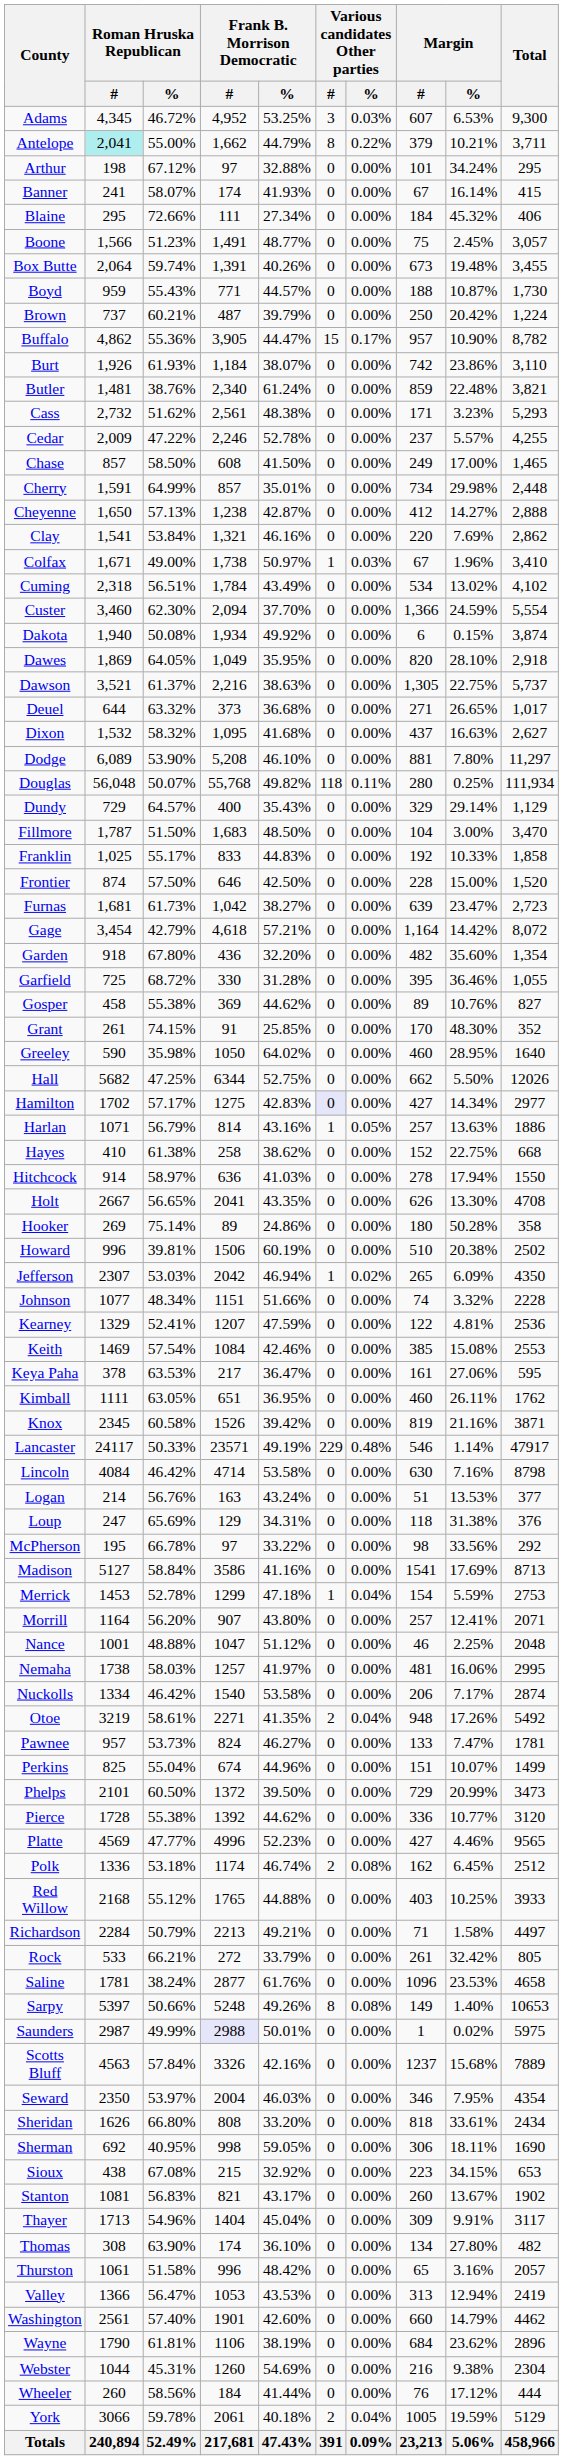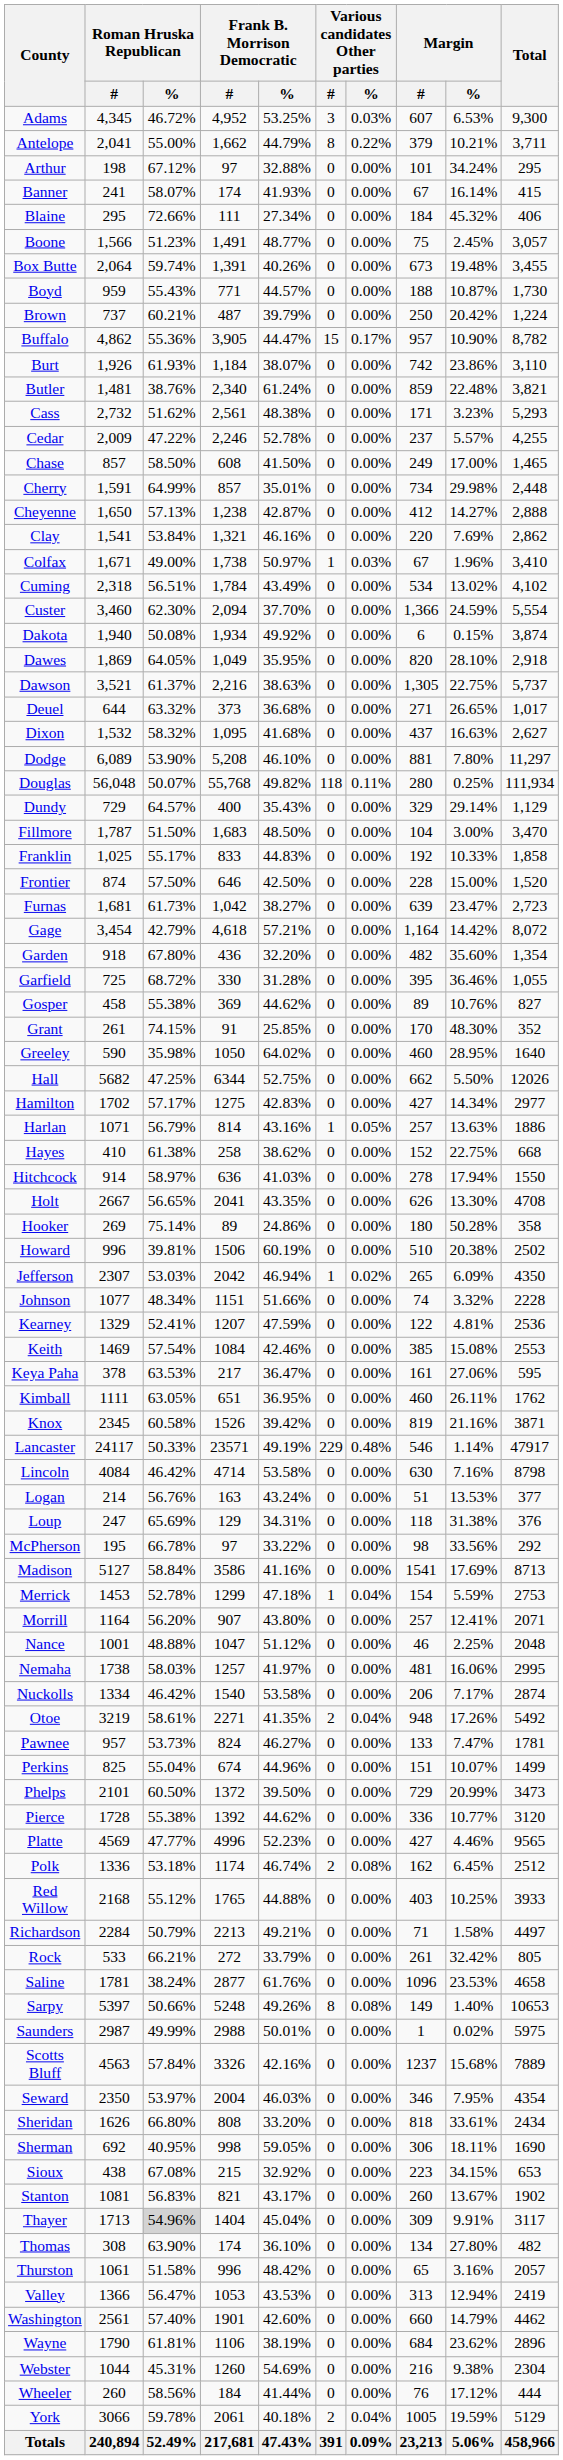(114, 143) paleturquoise background -> (114, 143) no background
(331, 1102) lavender background -> (331, 1102) no background
(229, 2031) lavender background -> (229, 2031) no background
(172, 2220) no background -> (172, 2220) lightgrey background
